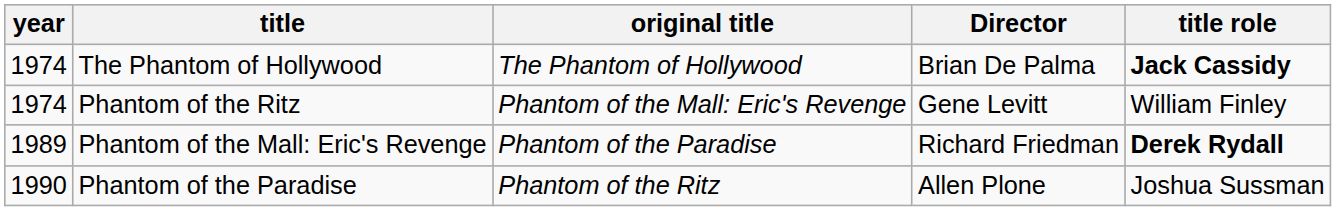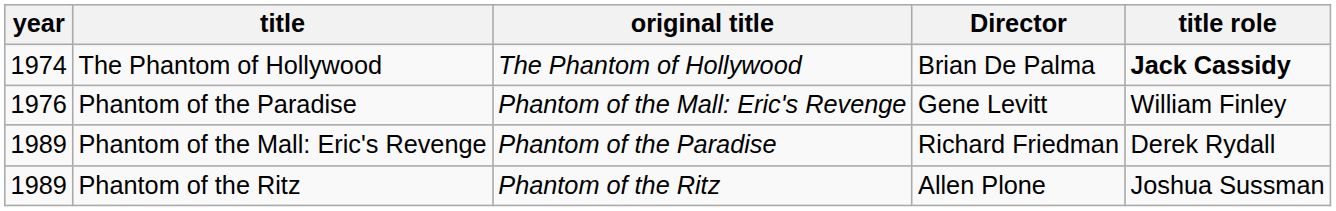(39, 104) 1974 -> (39, 104) 1976
(190, 104) Phantom of the Ritz -> (218, 104) Phantom of the Paradise
(1207, 144) bold -> (1203, 144) normal
(39, 184) 1990 -> (39, 184) 1989
(218, 184) Phantom of the Paradise -> (190, 184) Phantom of the Ritz
